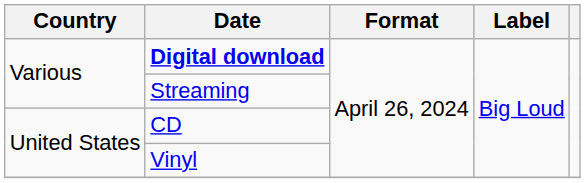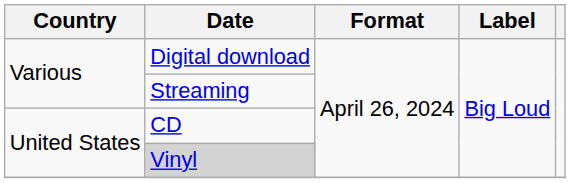(237, 56) bold -> (230, 56) normal
(174, 159) no background -> (174, 159) lightgrey background
